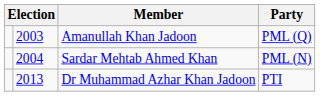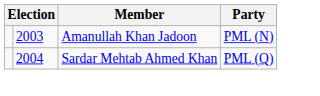(287, 36) PML (Q) -> (249, 36) PML (N)
(287, 58) PML (N) -> (249, 58) PML (Q)
- row: (158, 79)
